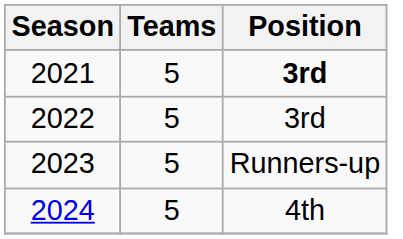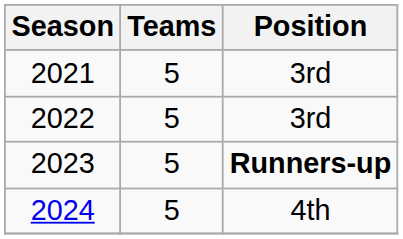(305, 73) bold -> (310, 73) normal
(305, 164) normal -> (310, 164) bold
